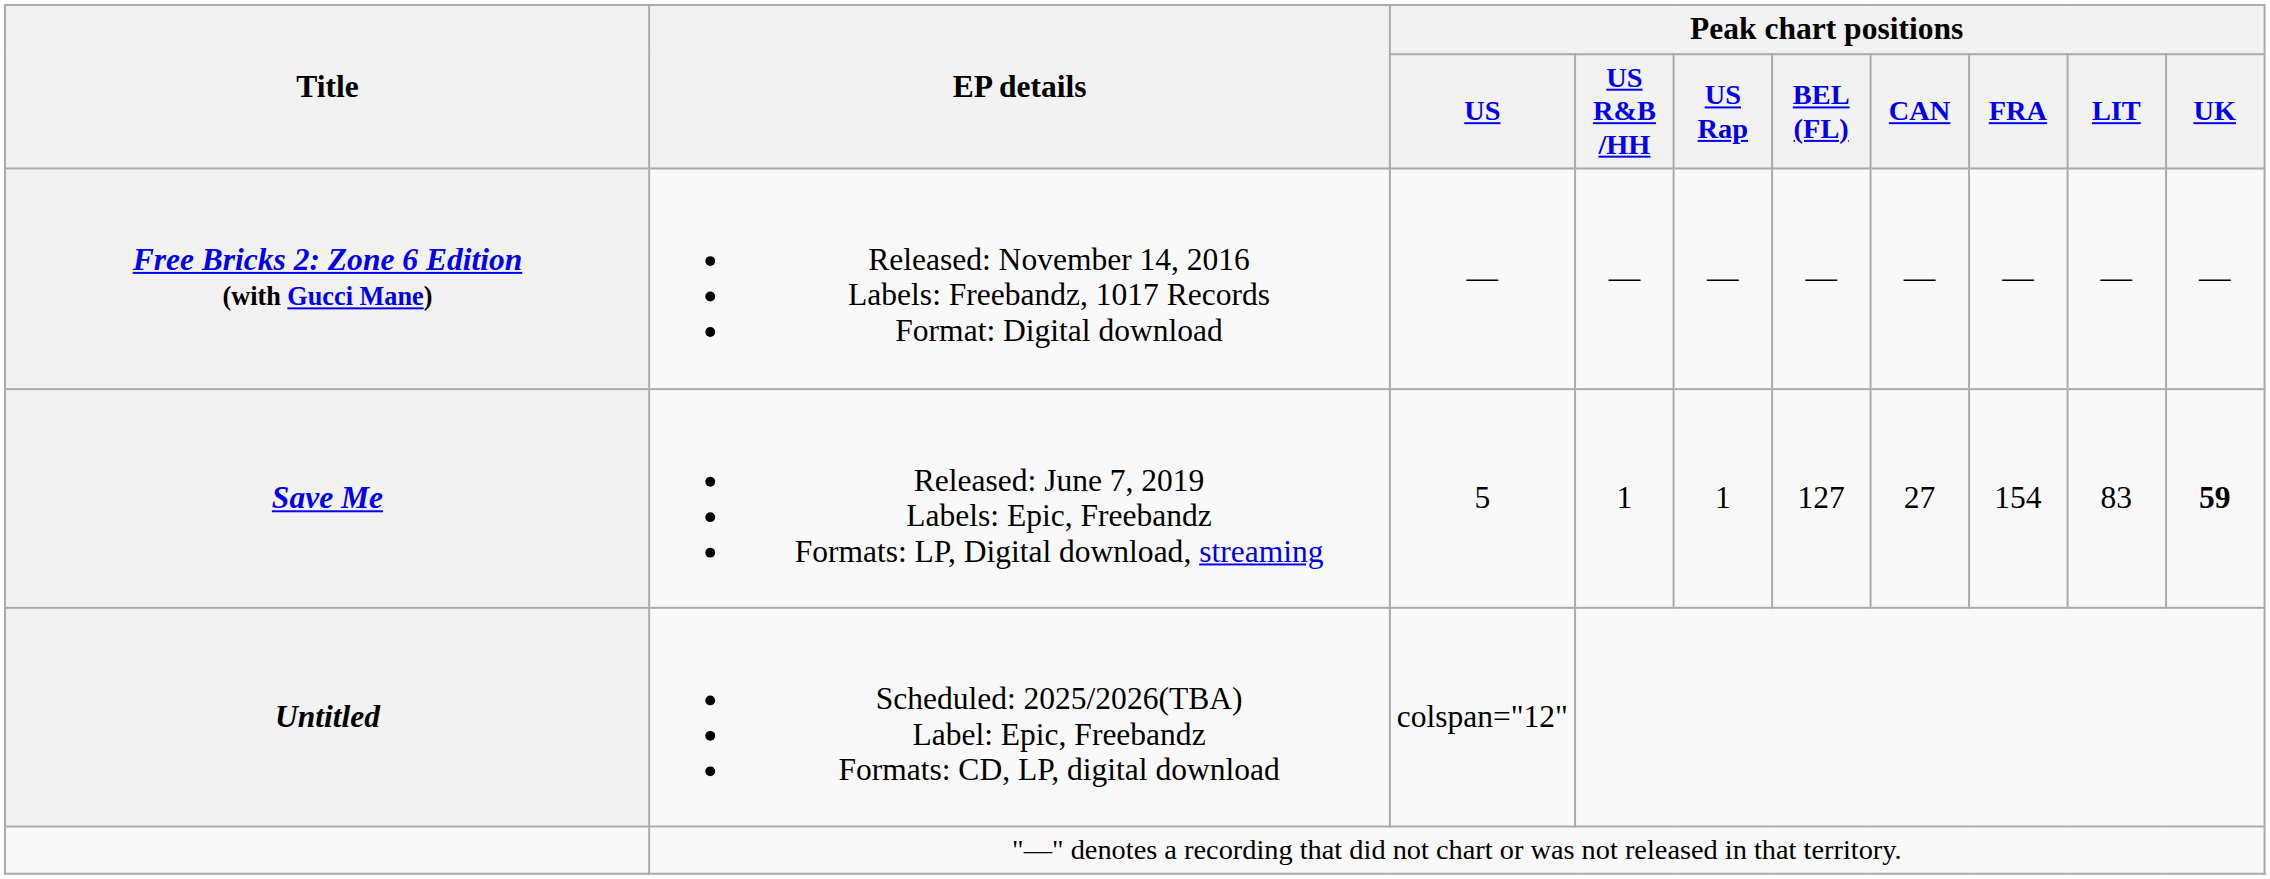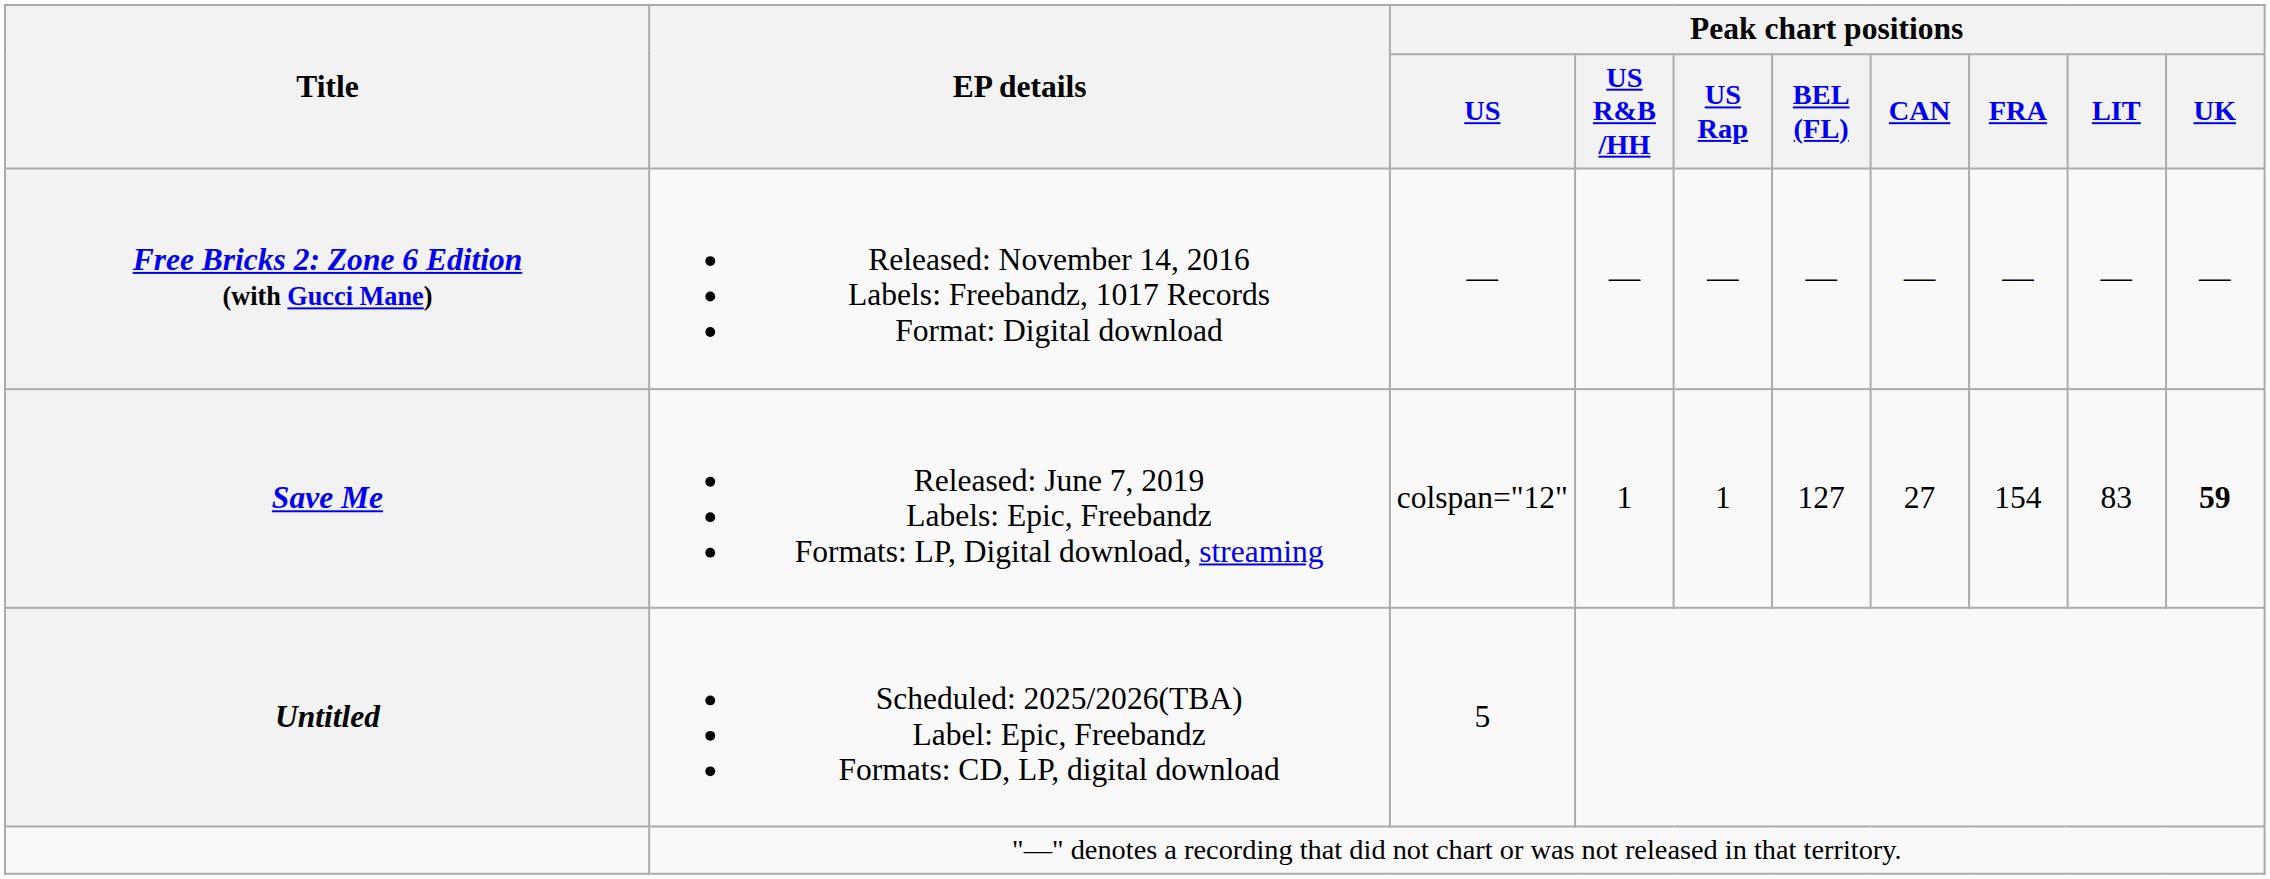(1482, 497) 5 -> (1482, 497) colspan="12"
(1482, 716) colspan="12" -> (1482, 716) 5
